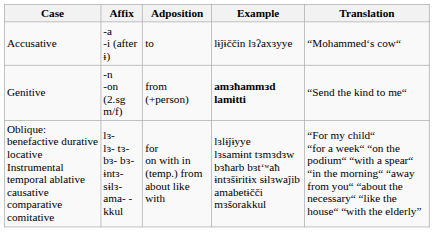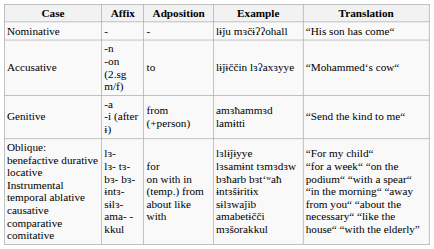+ row: (33, 31)
(120, 43) -a -i (after ɨ) -> (115, 67) -n -on (2.sg m/f)
(114, 93) -n -on (2.sg m/f) -> (121, 117) -a -i (after ɨ)
(245, 93) bold -> (244, 117) normal
